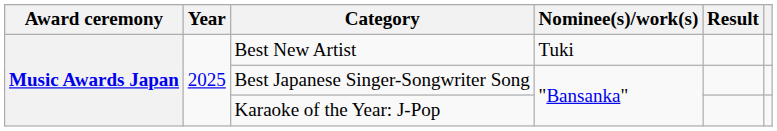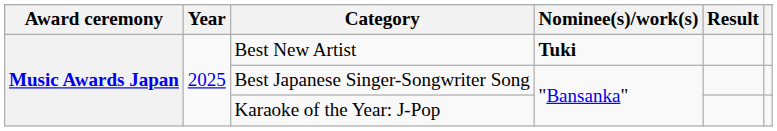(556, 49) normal -> (557, 49) bold
